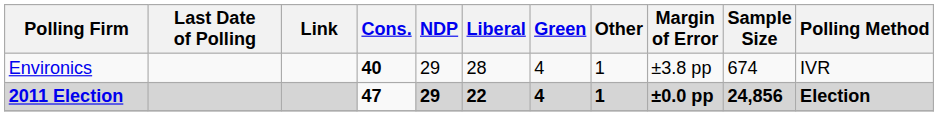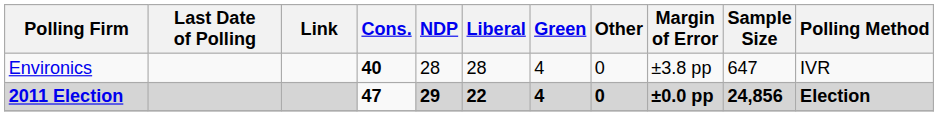(430, 67) 29 -> (430, 67) 28
(600, 67) 1 -> (600, 67) 0
(742, 67) 674 -> (742, 67) 647
(600, 96) 1 -> (600, 96) 0
